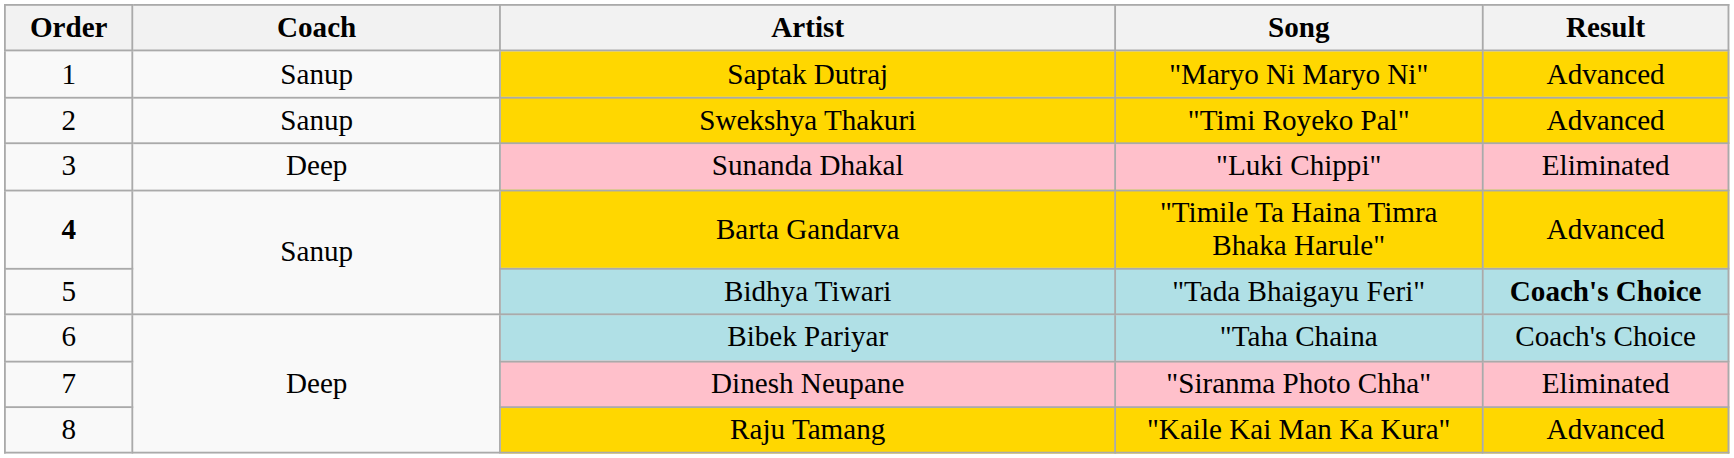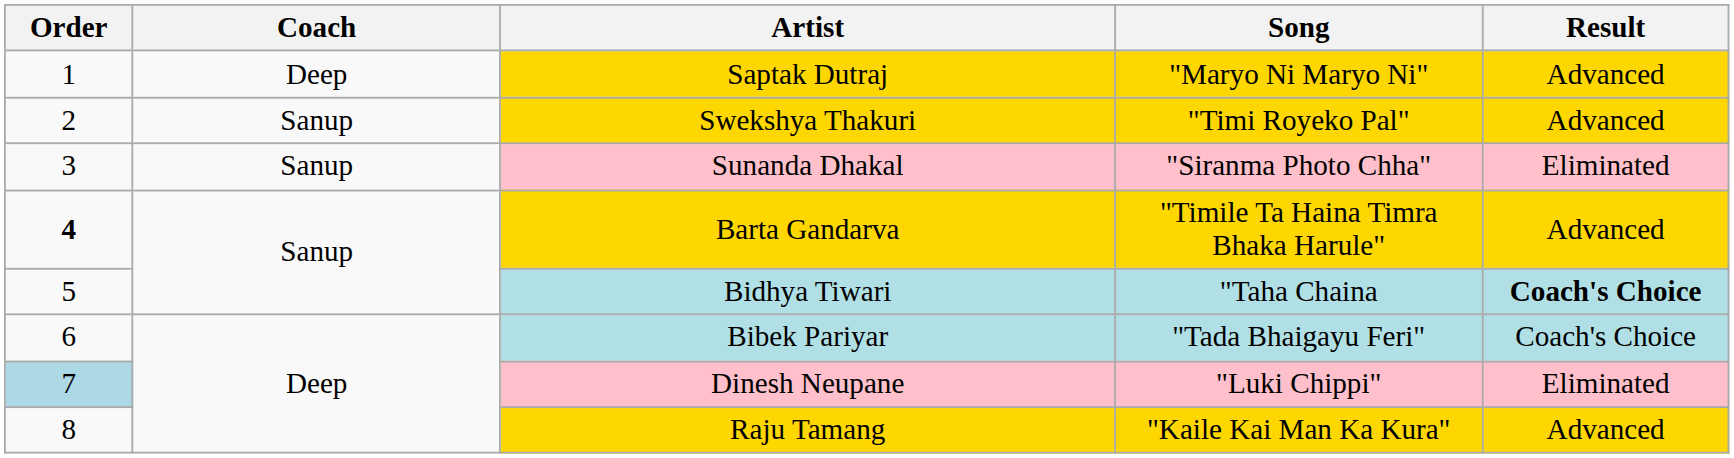(317, 73) Sanup -> (317, 73) Deep
(317, 166) Deep -> (317, 166) Sanup
(1299, 166) "Luki Chippi" -> (1299, 166) "Siranma Photo Chha"
(1299, 291) "Tada Bhaigayu Feri" -> (1299, 291) "Taha Chaina
(1299, 337) "Taha Chaina -> (1299, 337) "Tada Bhaigayu Feri"
(69, 383) no background -> (69, 383) lightblue background
(1299, 383) "Siranma Photo Chha" -> (1299, 383) "Luki Chippi"
